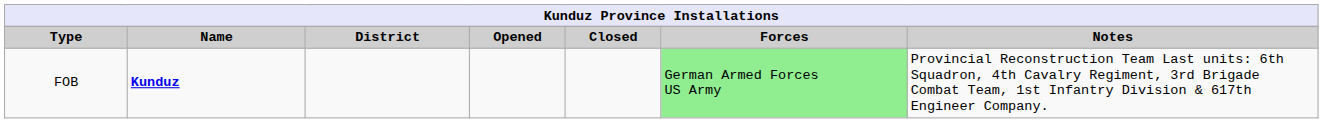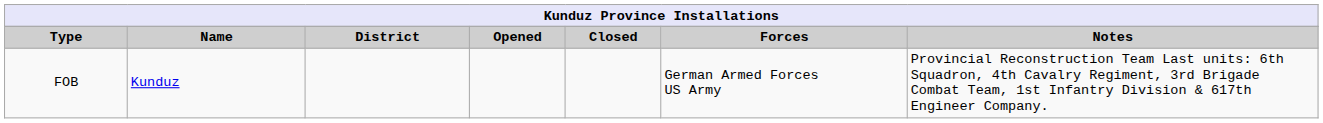(155, 83) bold -> (155, 83) normal
(742, 83) lightgreen background -> (742, 83) no background
